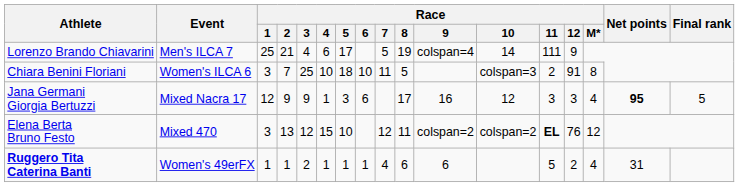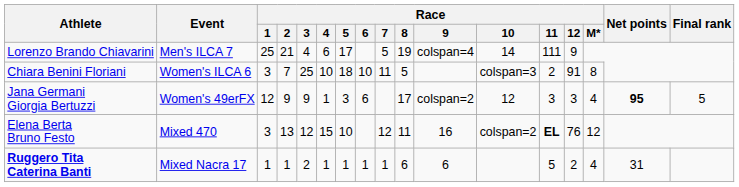(203, 99) Mixed Nacra 17 -> (207, 99) Women's 49erFX
(445, 99) 16 -> (445, 99) colspan=2
(445, 132) colspan=2 -> (445, 132) 16
(207, 165) Women's 49erFX -> (203, 165) Mixed Nacra 17
(385, 165) 4 -> (385, 165) 1
